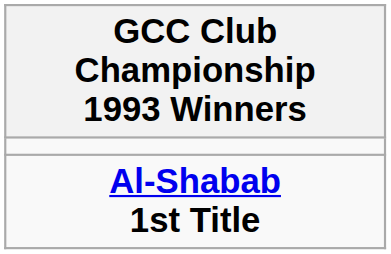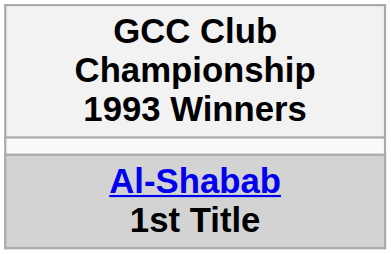(195, 200) no background -> (195, 200) lightgrey background
